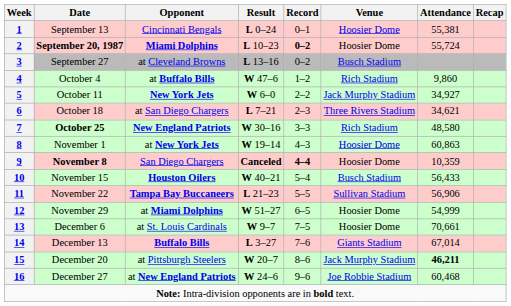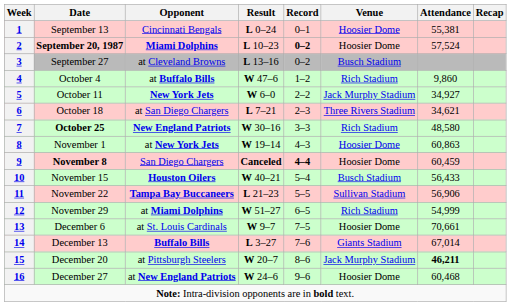(445, 45) 55,724 -> (445, 45) 57,524
(445, 161) 10,359 -> (445, 161) 60,459
(369, 210) Hoosier Dome -> (369, 210) Rich Stadium
(369, 276) Joe Robbie Stadium -> (369, 276) Hoosier Dome
